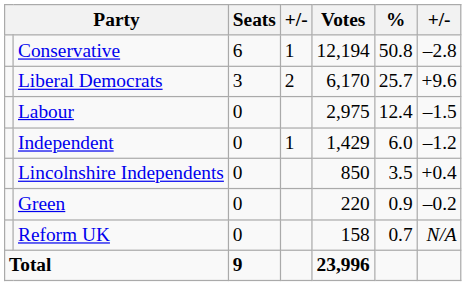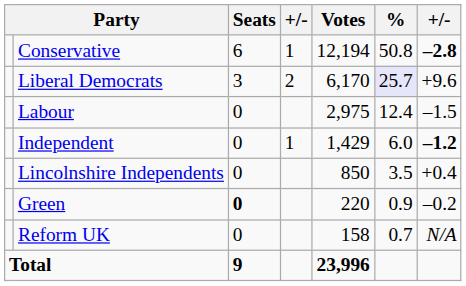(440, 50) normal -> (440, 50) bold
(396, 81) no background -> (396, 81) lavender background
(440, 142) normal -> (440, 142) bold
(238, 204) normal -> (238, 204) bold
